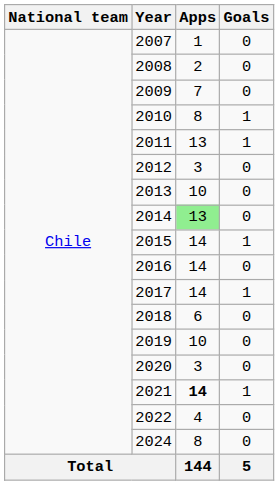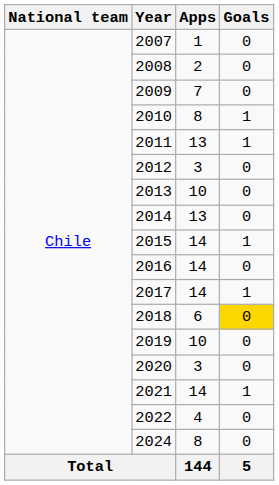(198, 217) lightgreen background -> (198, 217) no background
(247, 317) no background -> (247, 317) gold background
(198, 392) bold -> (198, 392) normal
